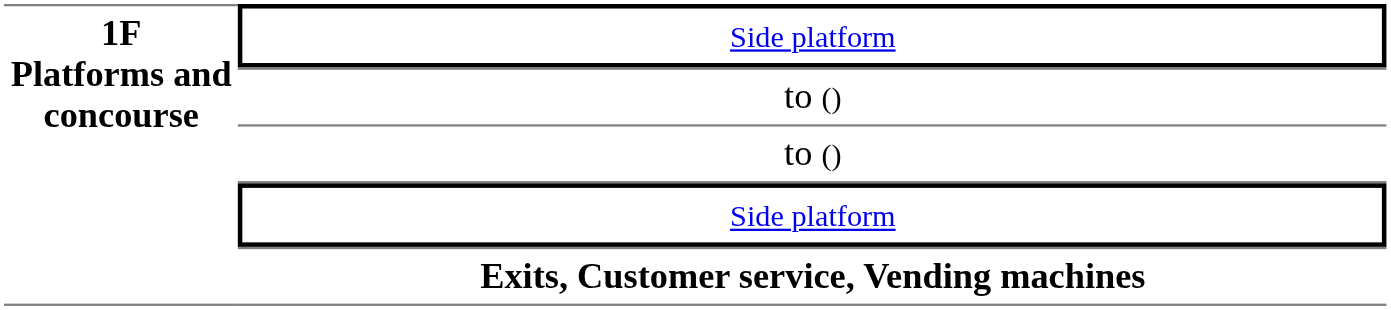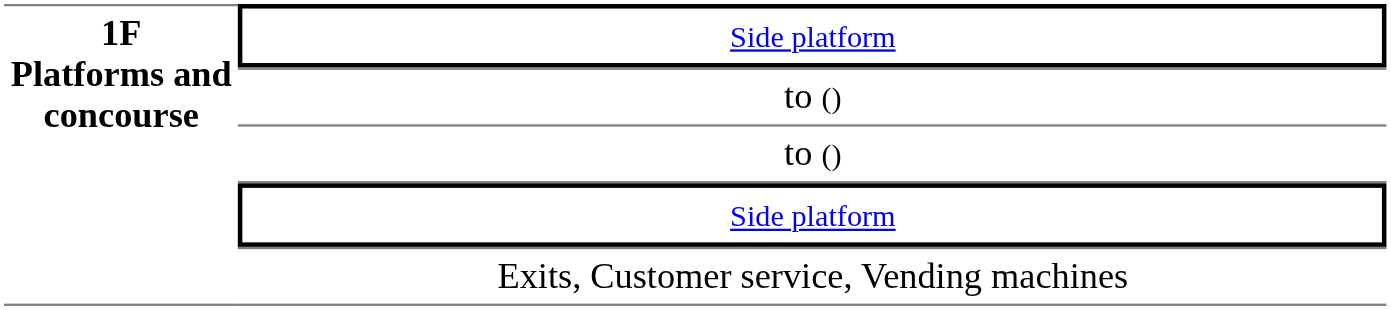(813, 275) bold -> (813, 275) normal
